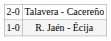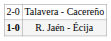(13, 28) normal -> (13, 28) bold
